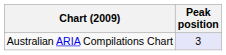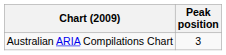(198, 41) lavender background -> (198, 41) no background
